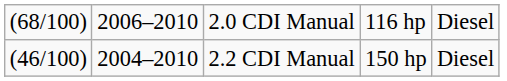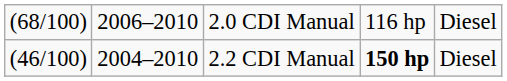(396, 57) normal -> (397, 57) bold
